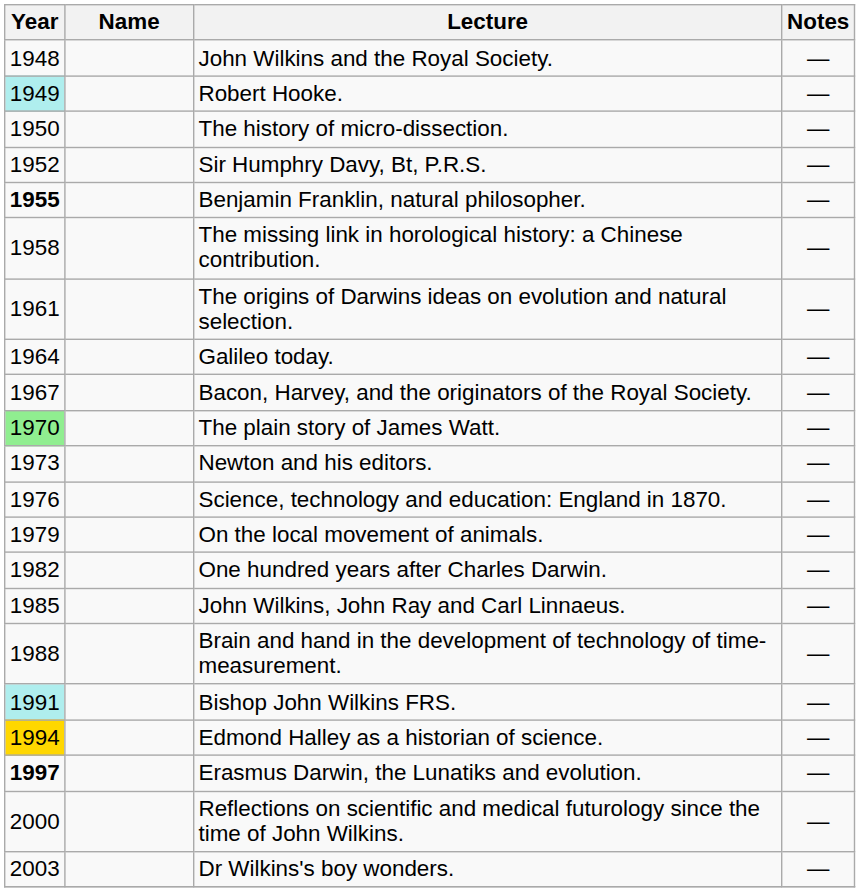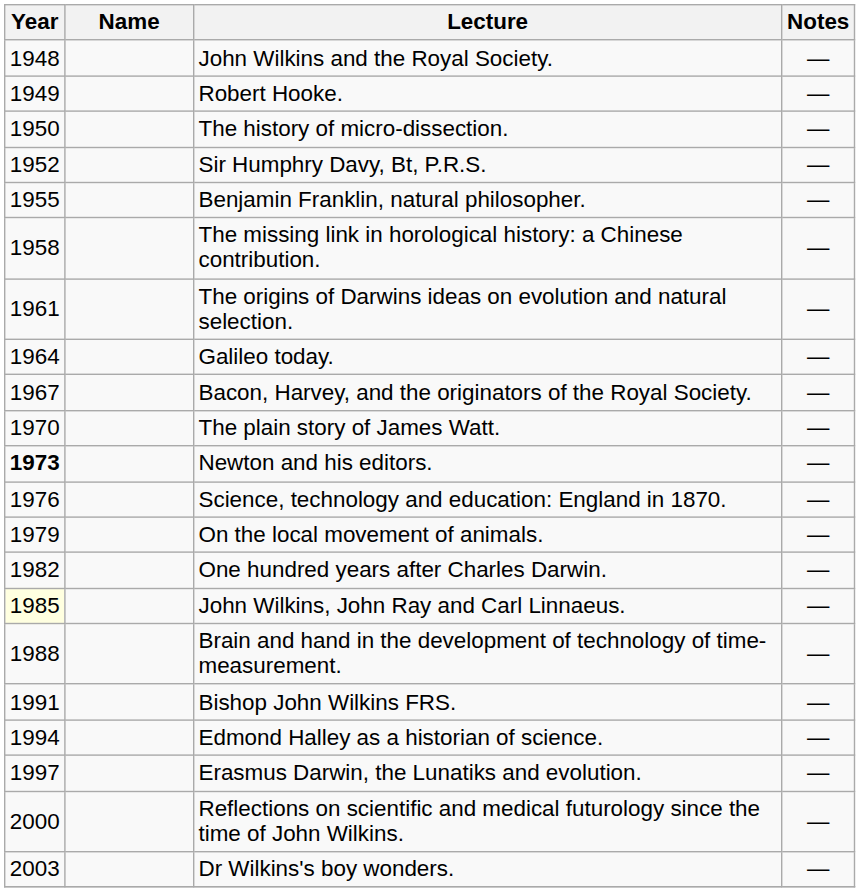(35, 93) paleturquoise background -> (35, 93) no background
(35, 199) bold -> (35, 199) normal
(35, 427) lightgreen background -> (35, 427) no background
(35, 463) normal -> (35, 463) bold
(35, 605) no background -> (35, 605) lightyellow background
(35, 701) paleturquoise background -> (35, 701) no background
(35, 737) gold background -> (35, 737) no background
(35, 772) bold -> (35, 772) normal
